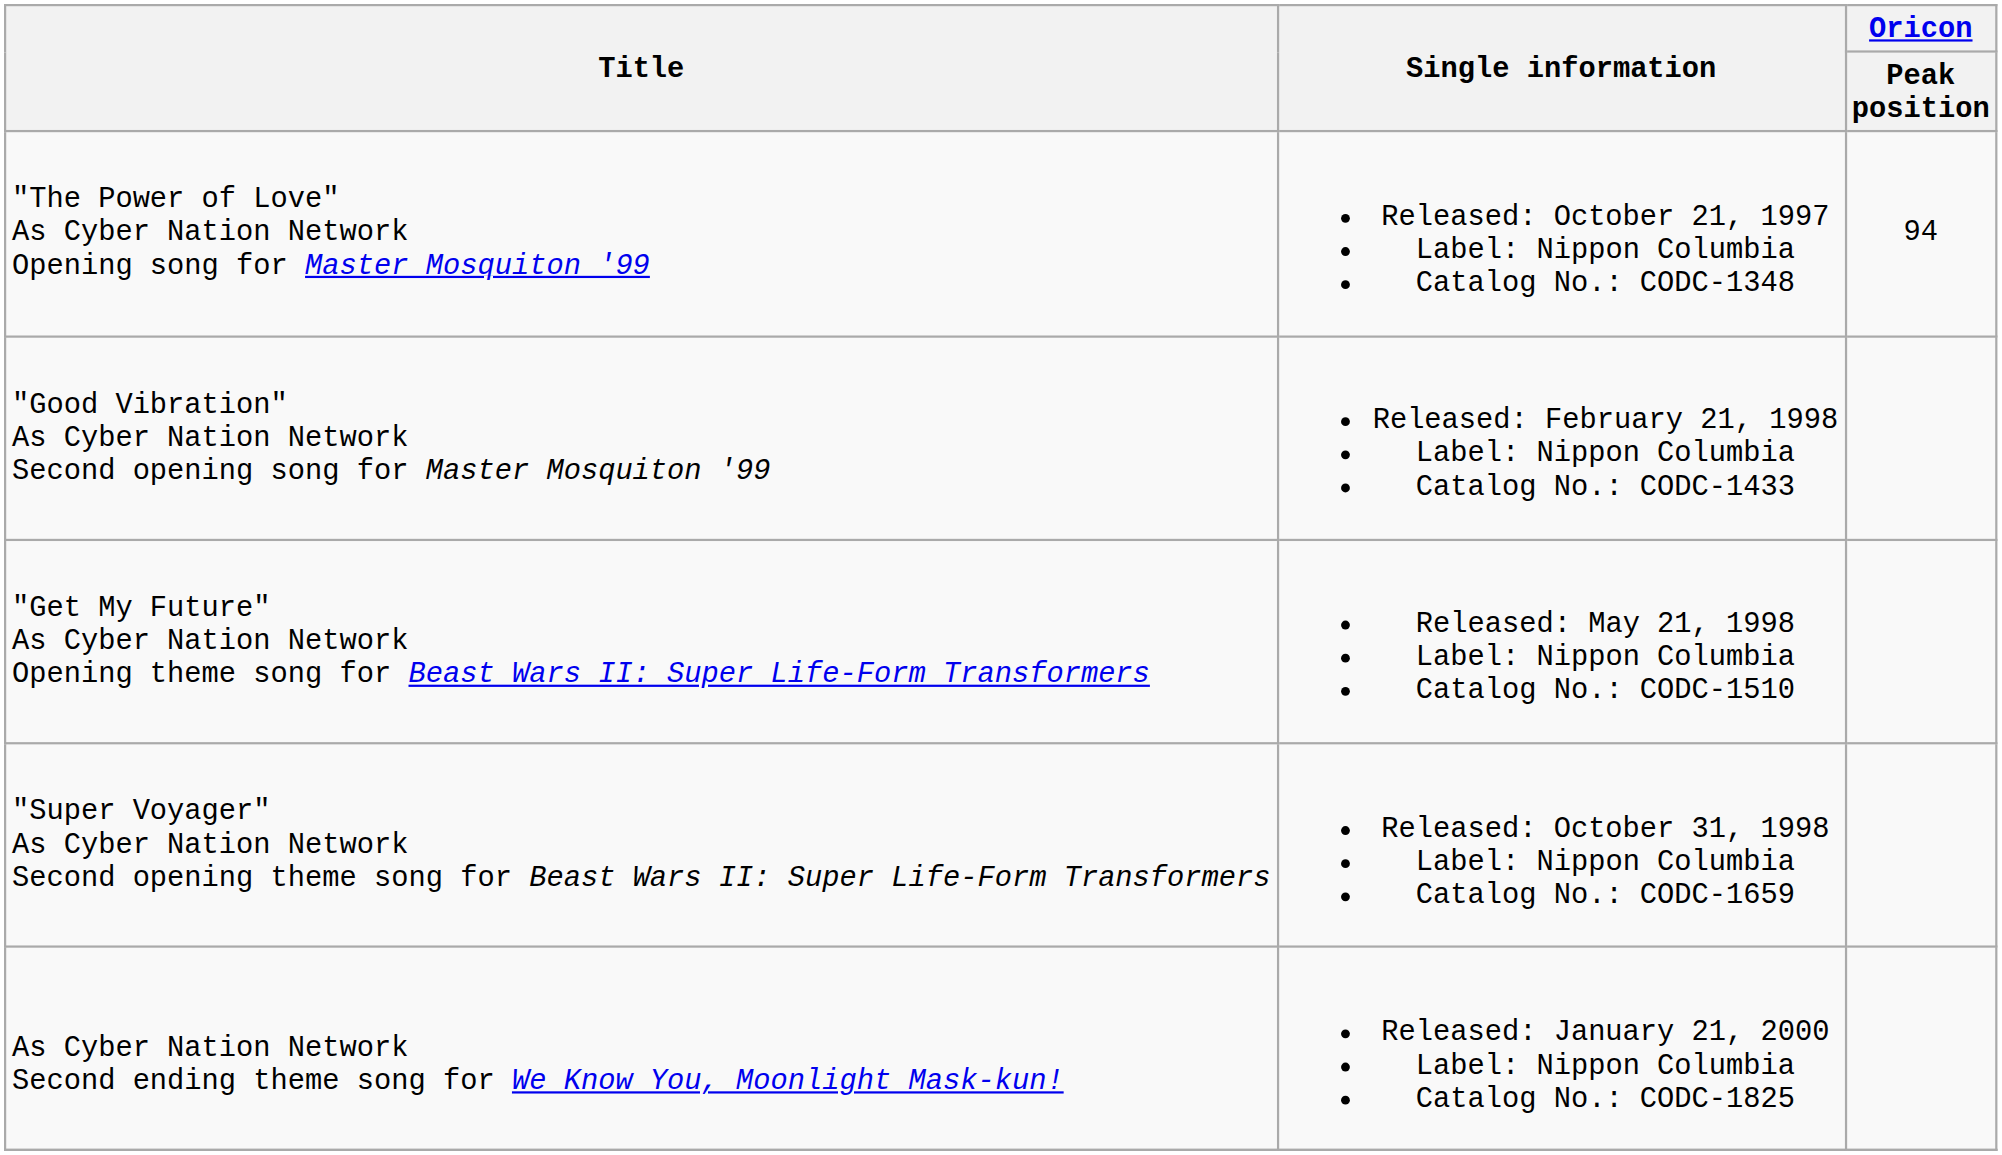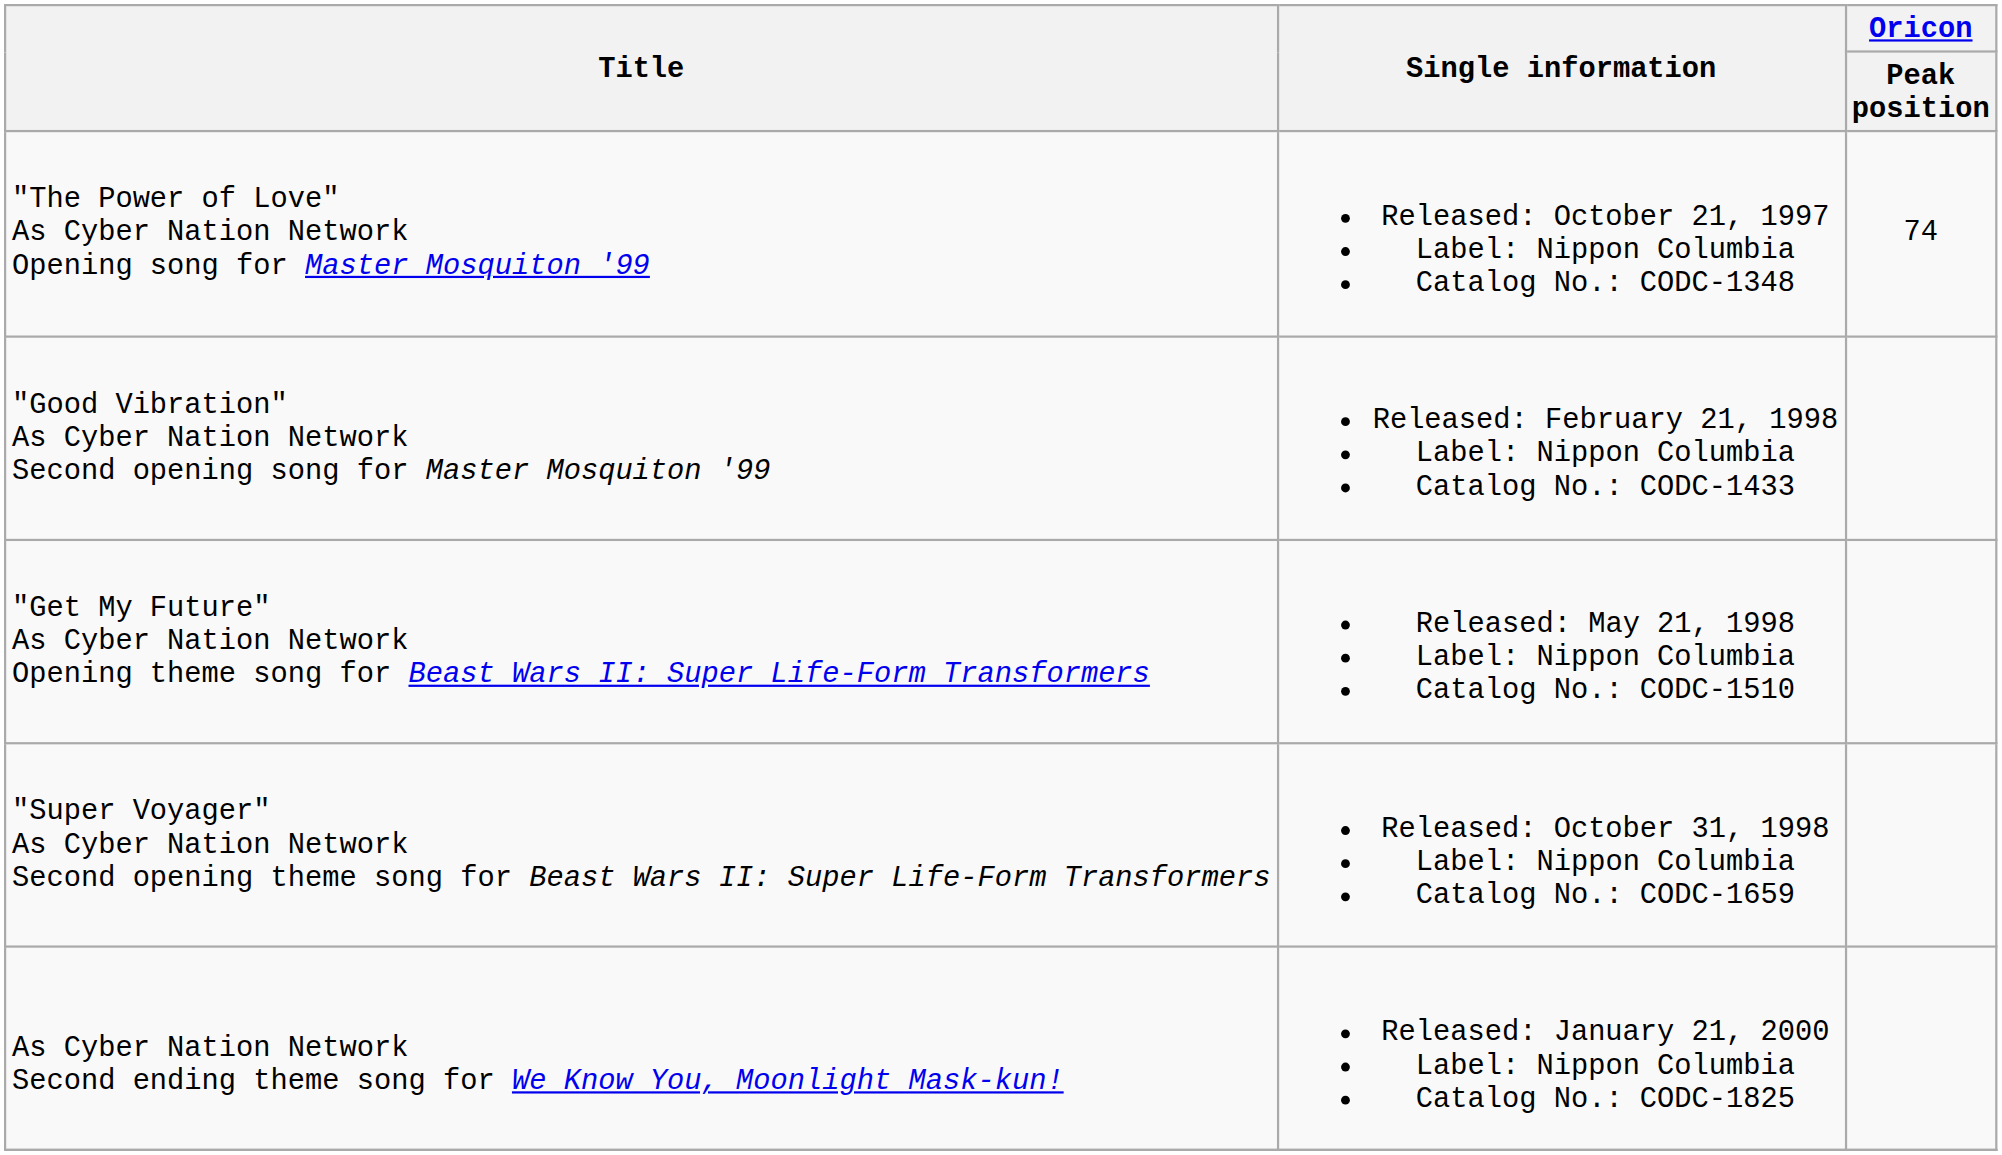(1921, 234) 94 -> (1921, 234) 74
